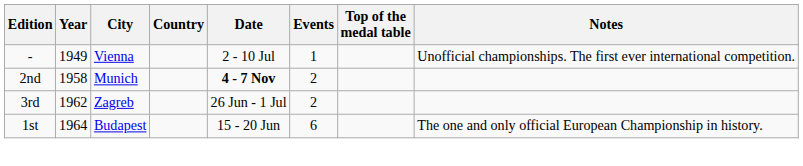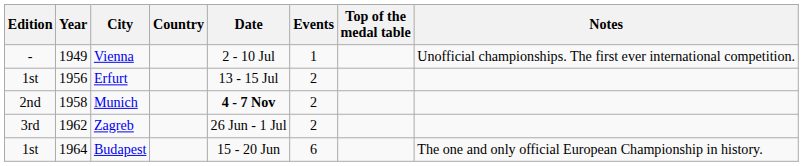+ row: (111, 79)
